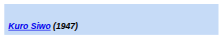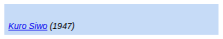(43, 26) bold -> (41, 26) normal
